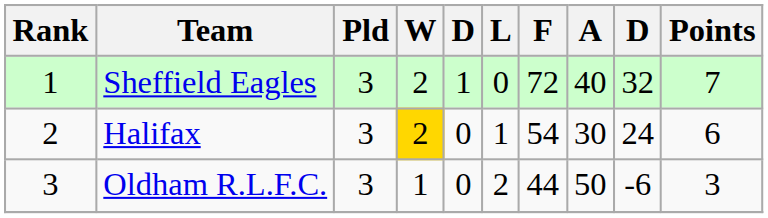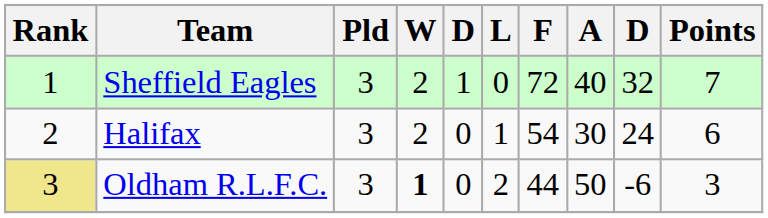(420, 133) gold background -> (420, 133) no background
(50, 184) no background -> (50, 184) khaki background
(420, 184) normal -> (420, 184) bold
